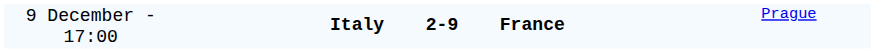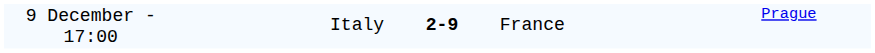(357, 25) bold -> (357, 25) normal
(532, 25) bold -> (532, 25) normal
